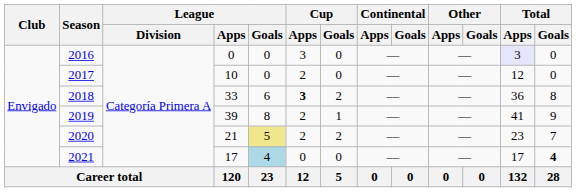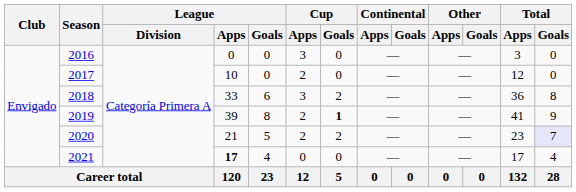(518, 55) lavender background -> (518, 55) no background
(303, 95) bold -> (303, 95) normal
(339, 116) normal -> (339, 116) bold
(267, 136) khaki background -> (267, 136) no background
(553, 136) no background -> (553, 136) lavender background
(231, 156) normal -> (231, 156) bold
(267, 156) lightblue background -> (267, 156) no background
(553, 156) bold -> (553, 156) normal
